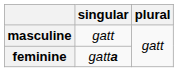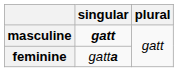(103, 35) normal -> (103, 35) bold
